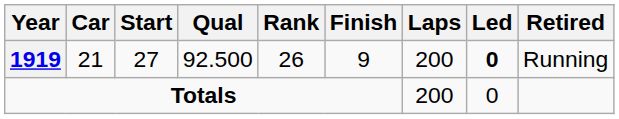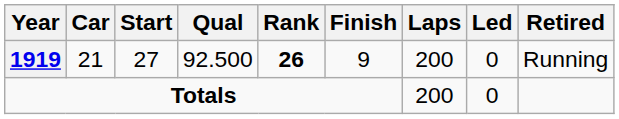(291, 58) normal -> (291, 58) bold
(492, 58) bold -> (492, 58) normal
